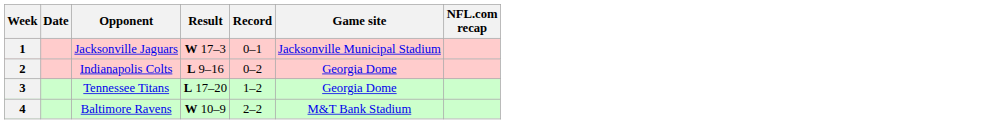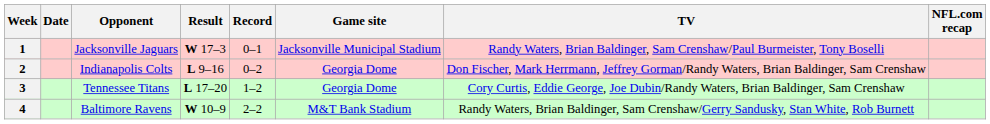+ column: (686, 21)
